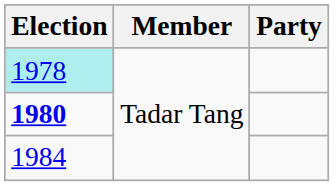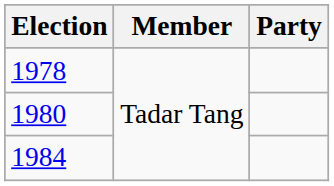(39, 69) paleturquoise background -> (39, 69) no background
(39, 113) bold -> (39, 113) normal
